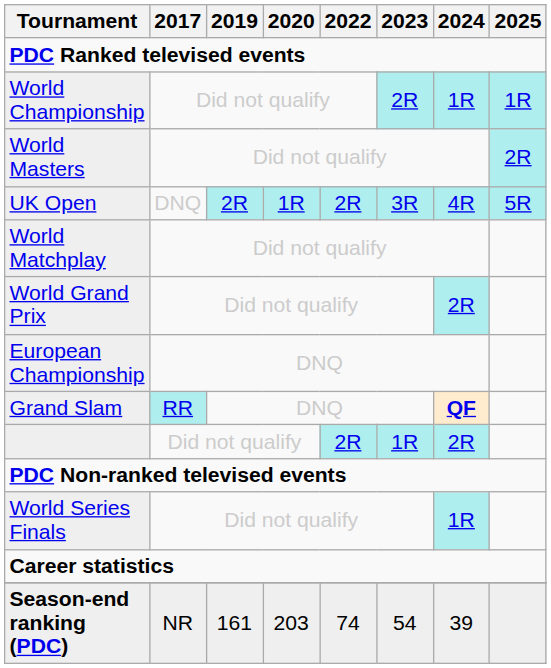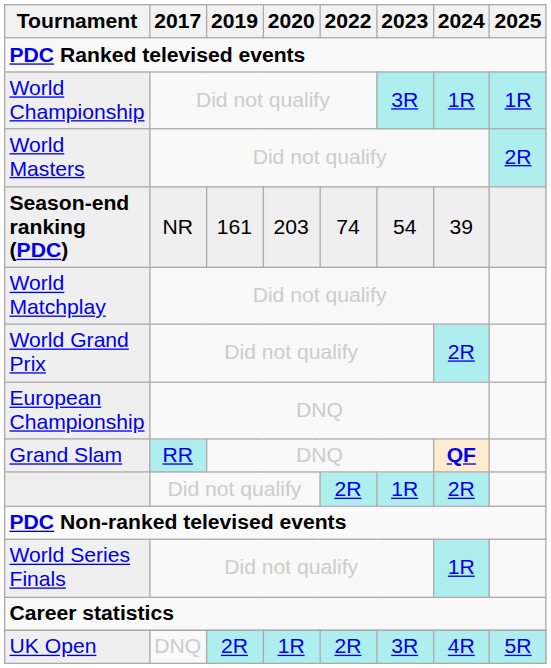(405, 100) 2R -> (405, 100) 3R
rows swapped: (53, 202) <-> (69, 623)
